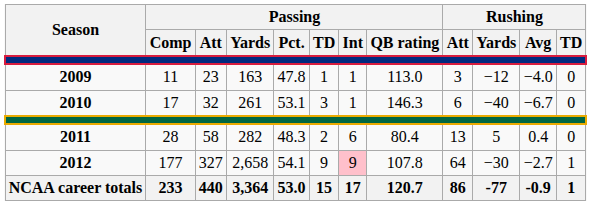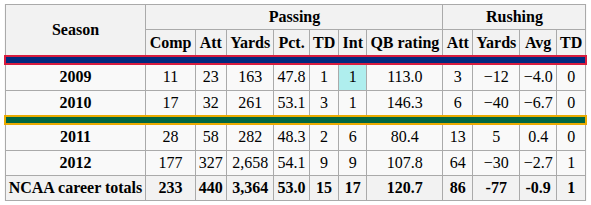(353, 77) no background -> (353, 77) paleturquoise background
(353, 162) pink background -> (353, 162) no background
